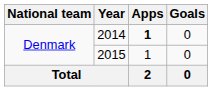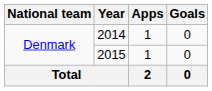(148, 34) bold -> (148, 34) normal
